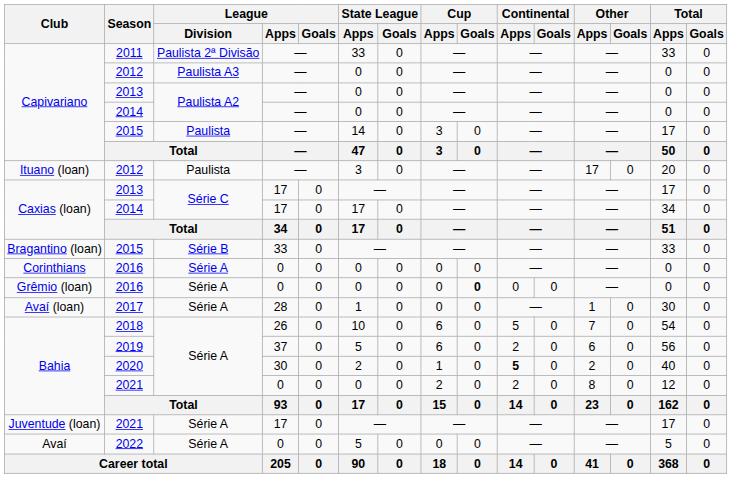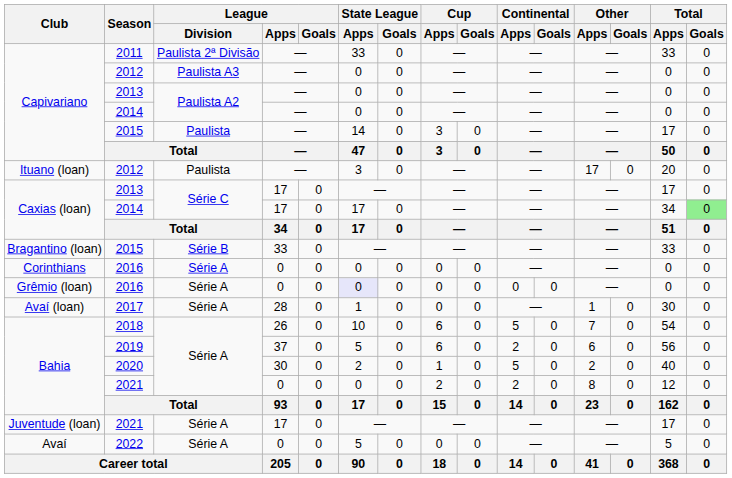(707, 209) no background -> (707, 209) lightgreen background
(358, 287) no background -> (358, 287) lavender background
(477, 287) bold -> (477, 287) normal
(516, 365) bold -> (516, 365) normal
